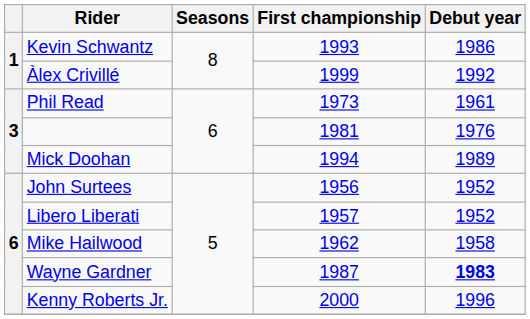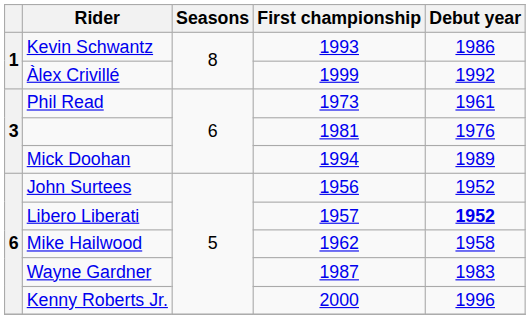(475, 215) normal -> (475, 215) bold
(475, 272) bold -> (475, 272) normal
